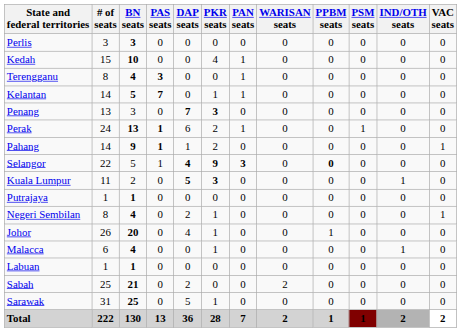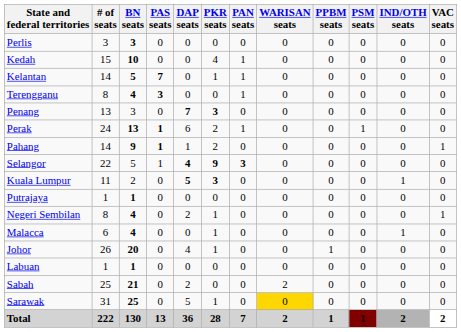rows swapped: (26, 94) <-> (32, 77)
(331, 163) bold -> (331, 163) normal
rows swapped: (25, 249) <-> (19, 232)
(285, 301) no background -> (285, 301) gold background
